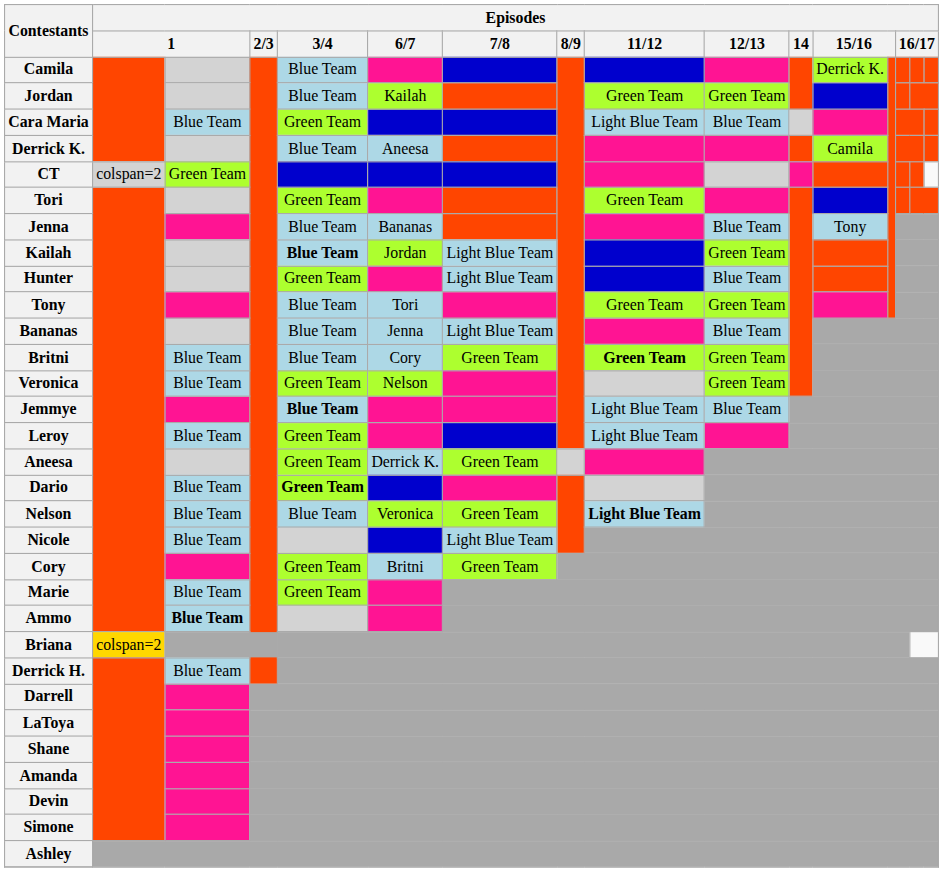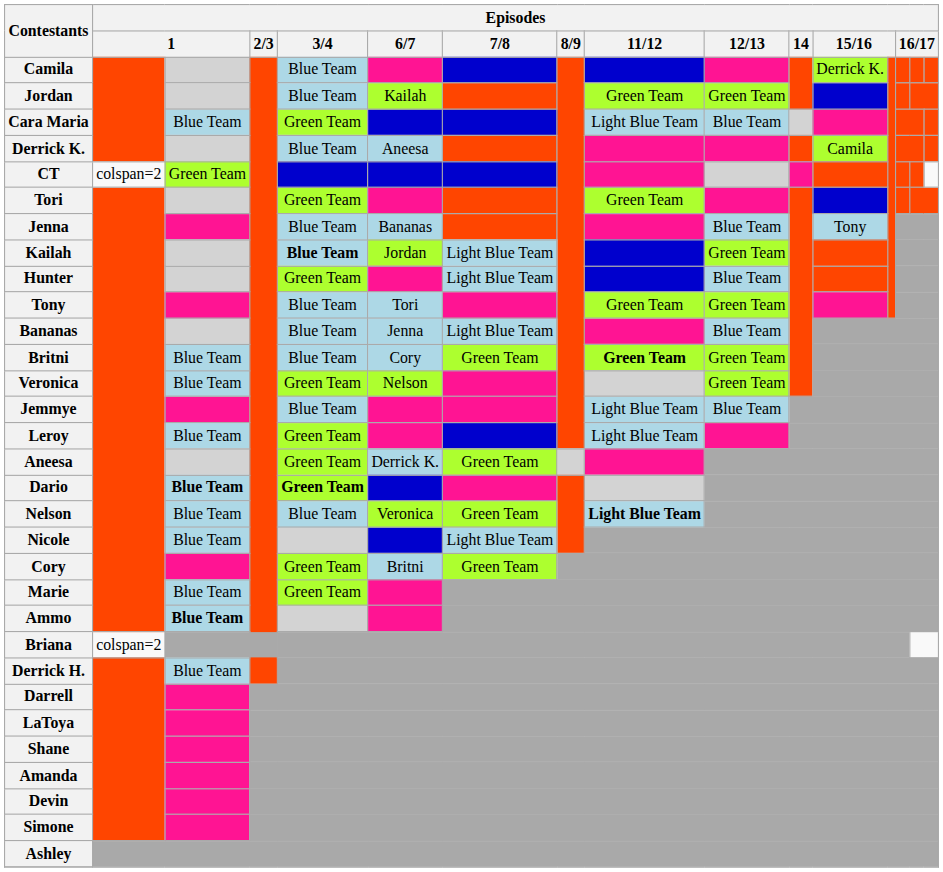(129, 174) lightgrey background -> (129, 174) no background
(323, 409) bold -> (323, 409) normal
(207, 488) normal -> (207, 488) bold
(129, 644) gold background -> (129, 644) no background
